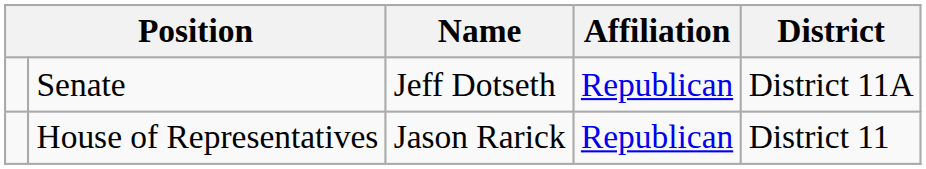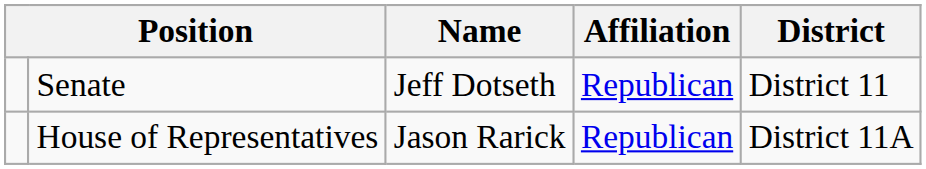(831, 84) District 11A -> (819, 84) District 11
(819, 137) District 11 -> (831, 137) District 11A
